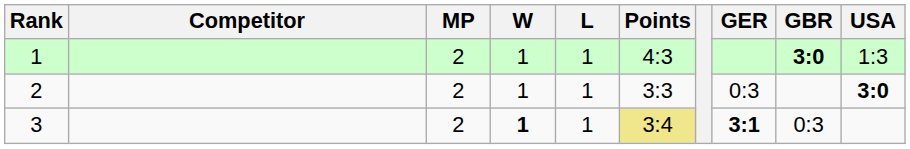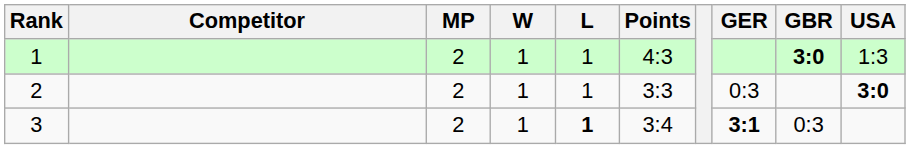(523, 125) bold -> (523, 125) normal
(587, 125) normal -> (587, 125) bold
(658, 125) khaki background -> (658, 125) no background
